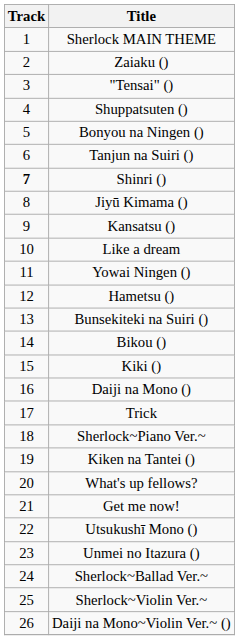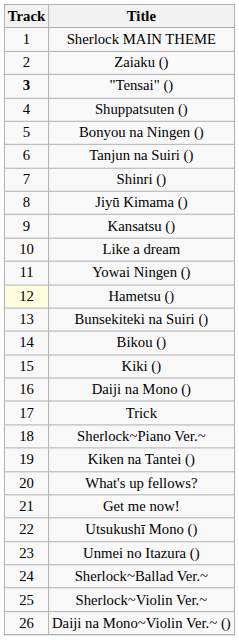(27, 86) normal -> (27, 86) bold
(27, 179) bold -> (27, 179) normal
(27, 296) no background -> (27, 296) lightyellow background
